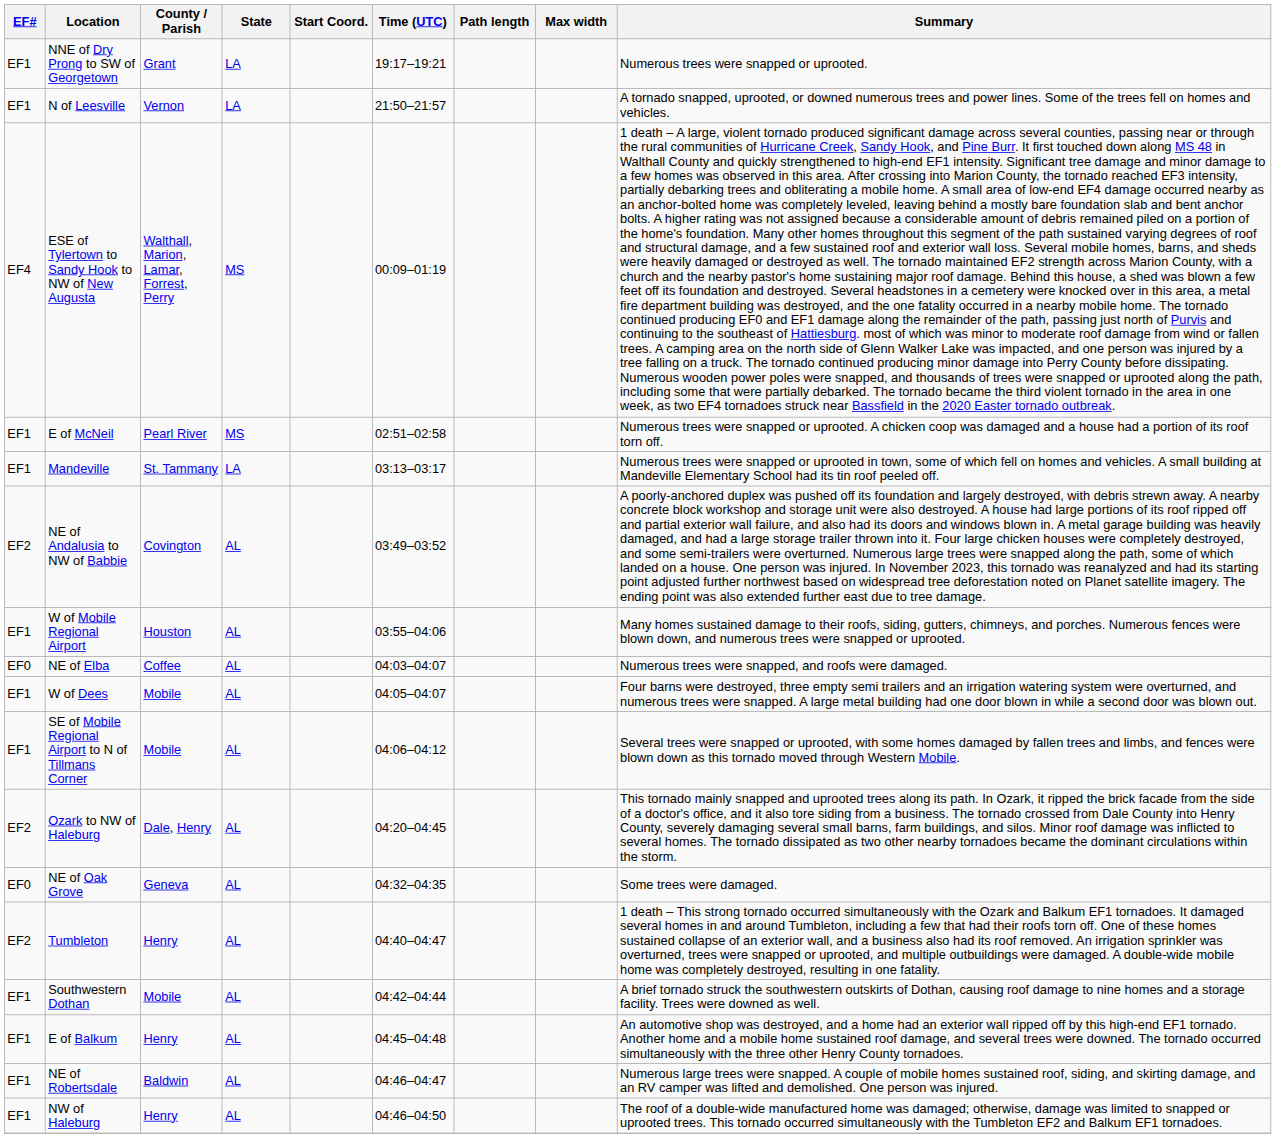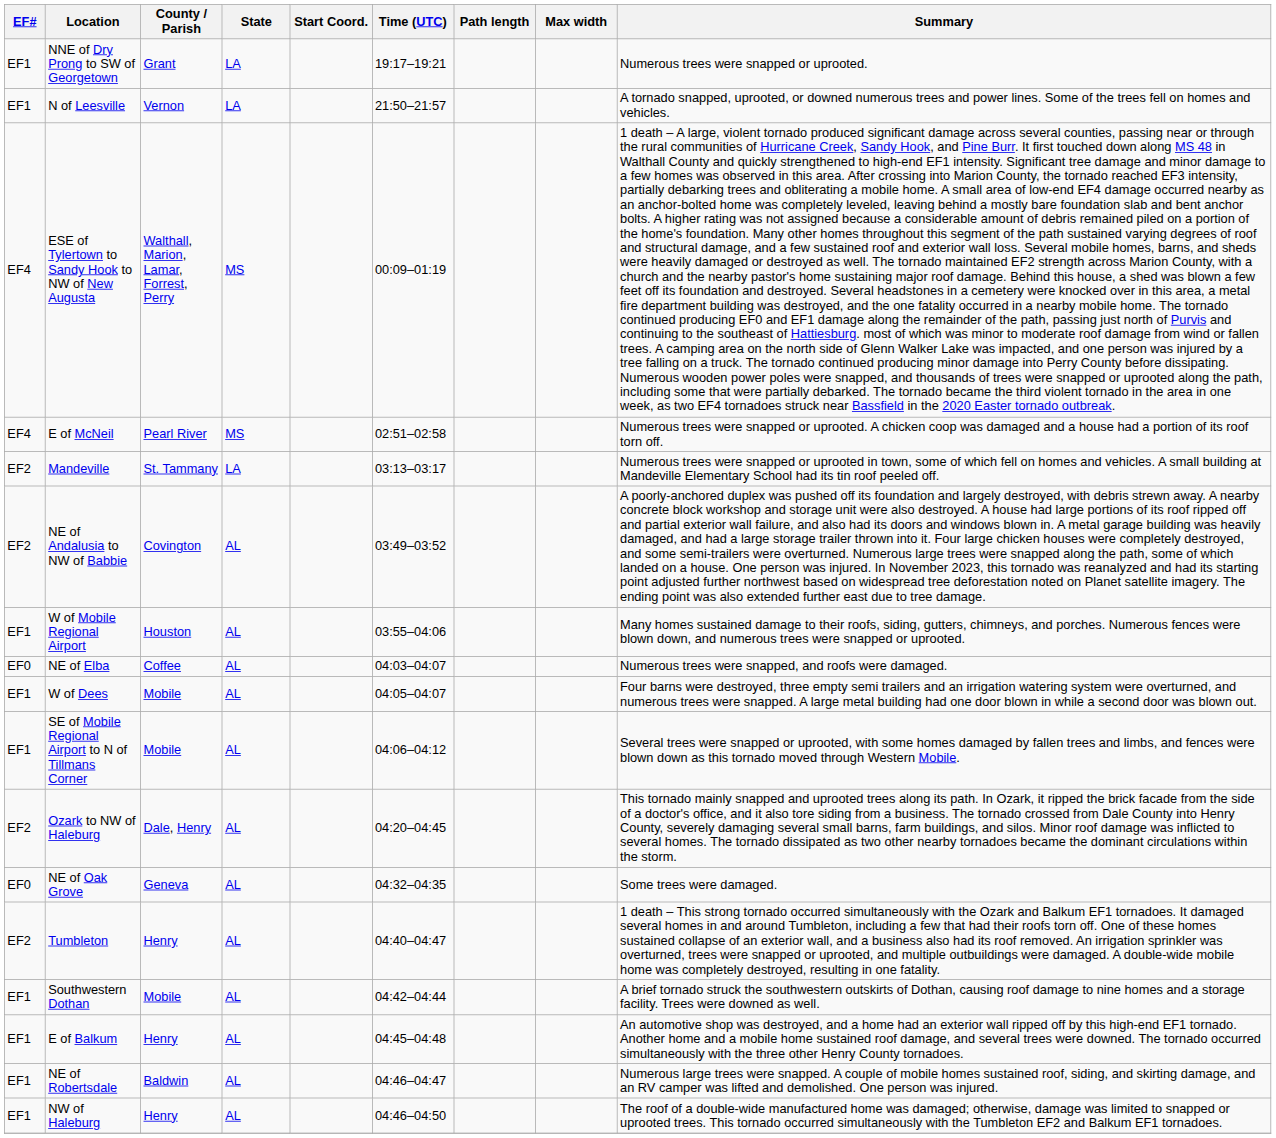(19, 434) EF1 -> (19, 434) EF4
(19, 468) EF1 -> (19, 468) EF2
